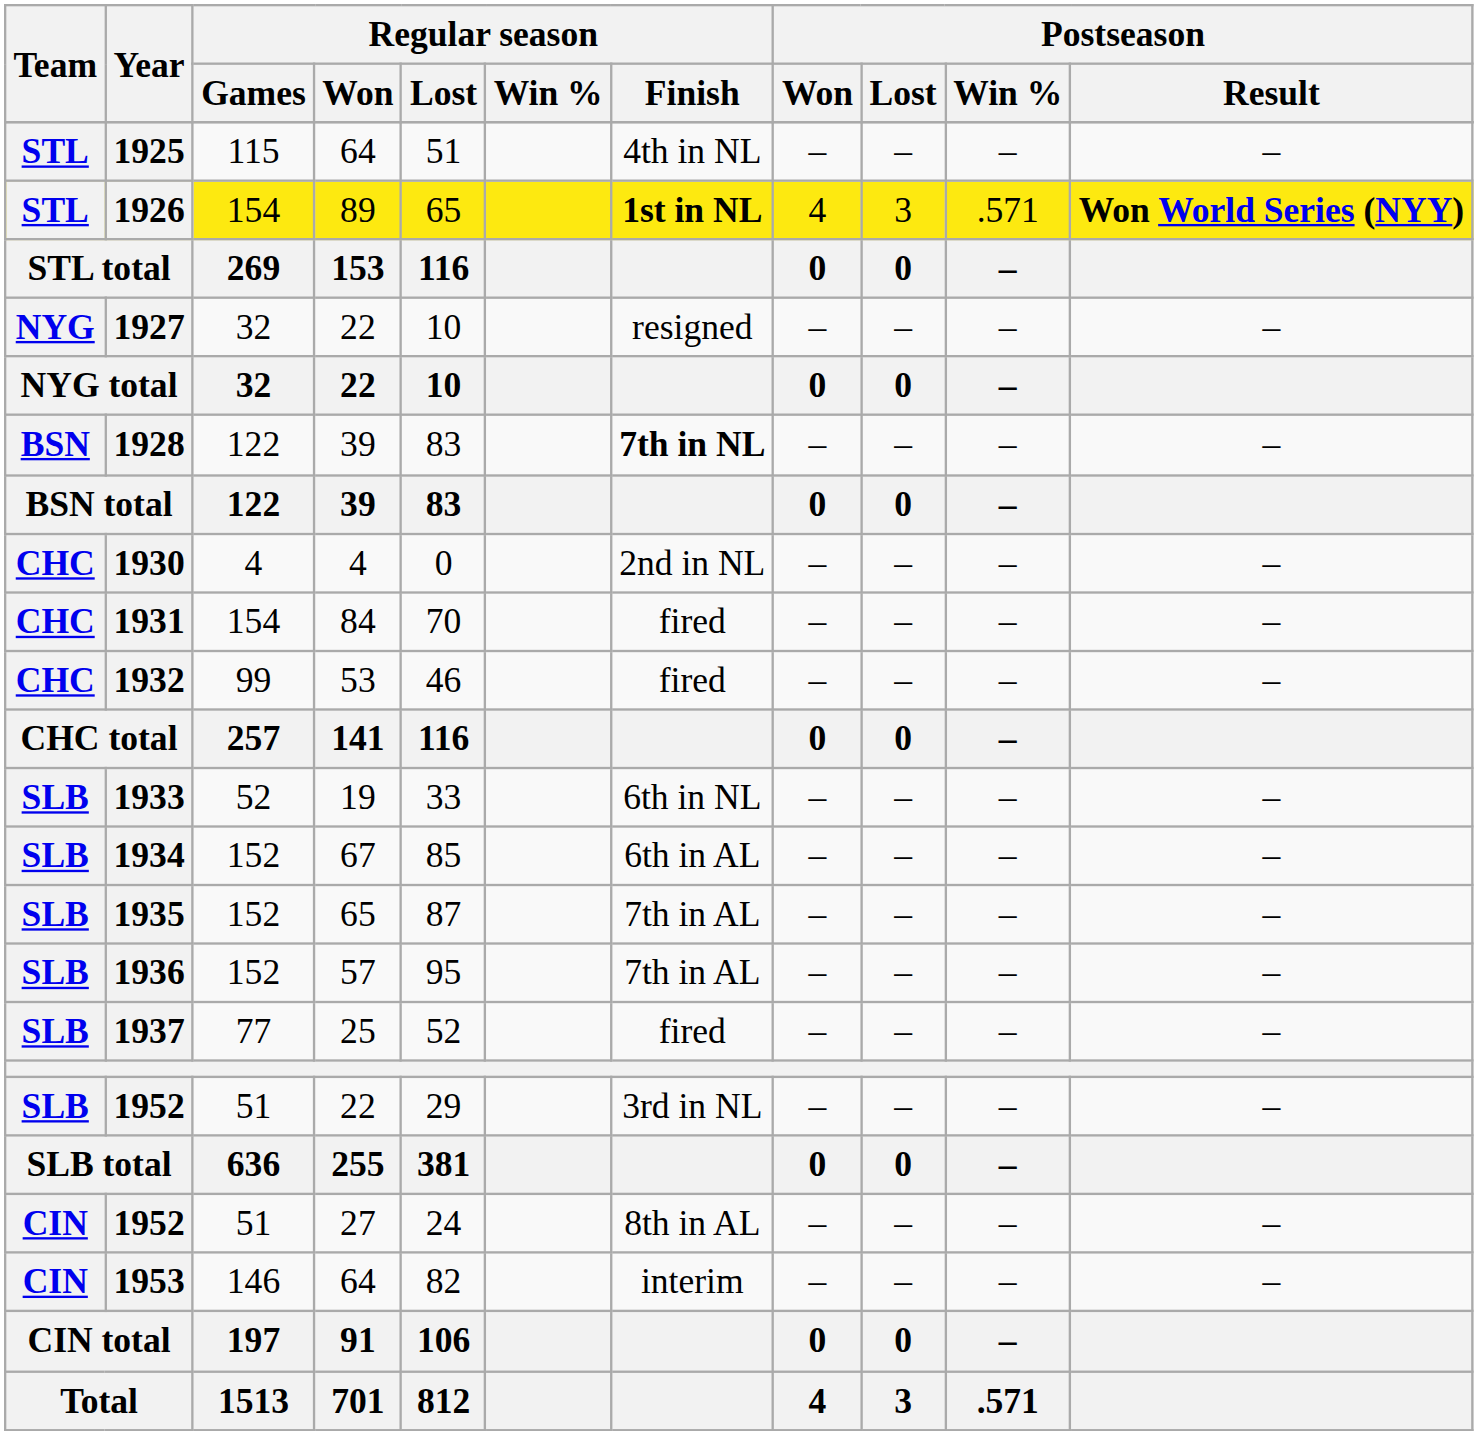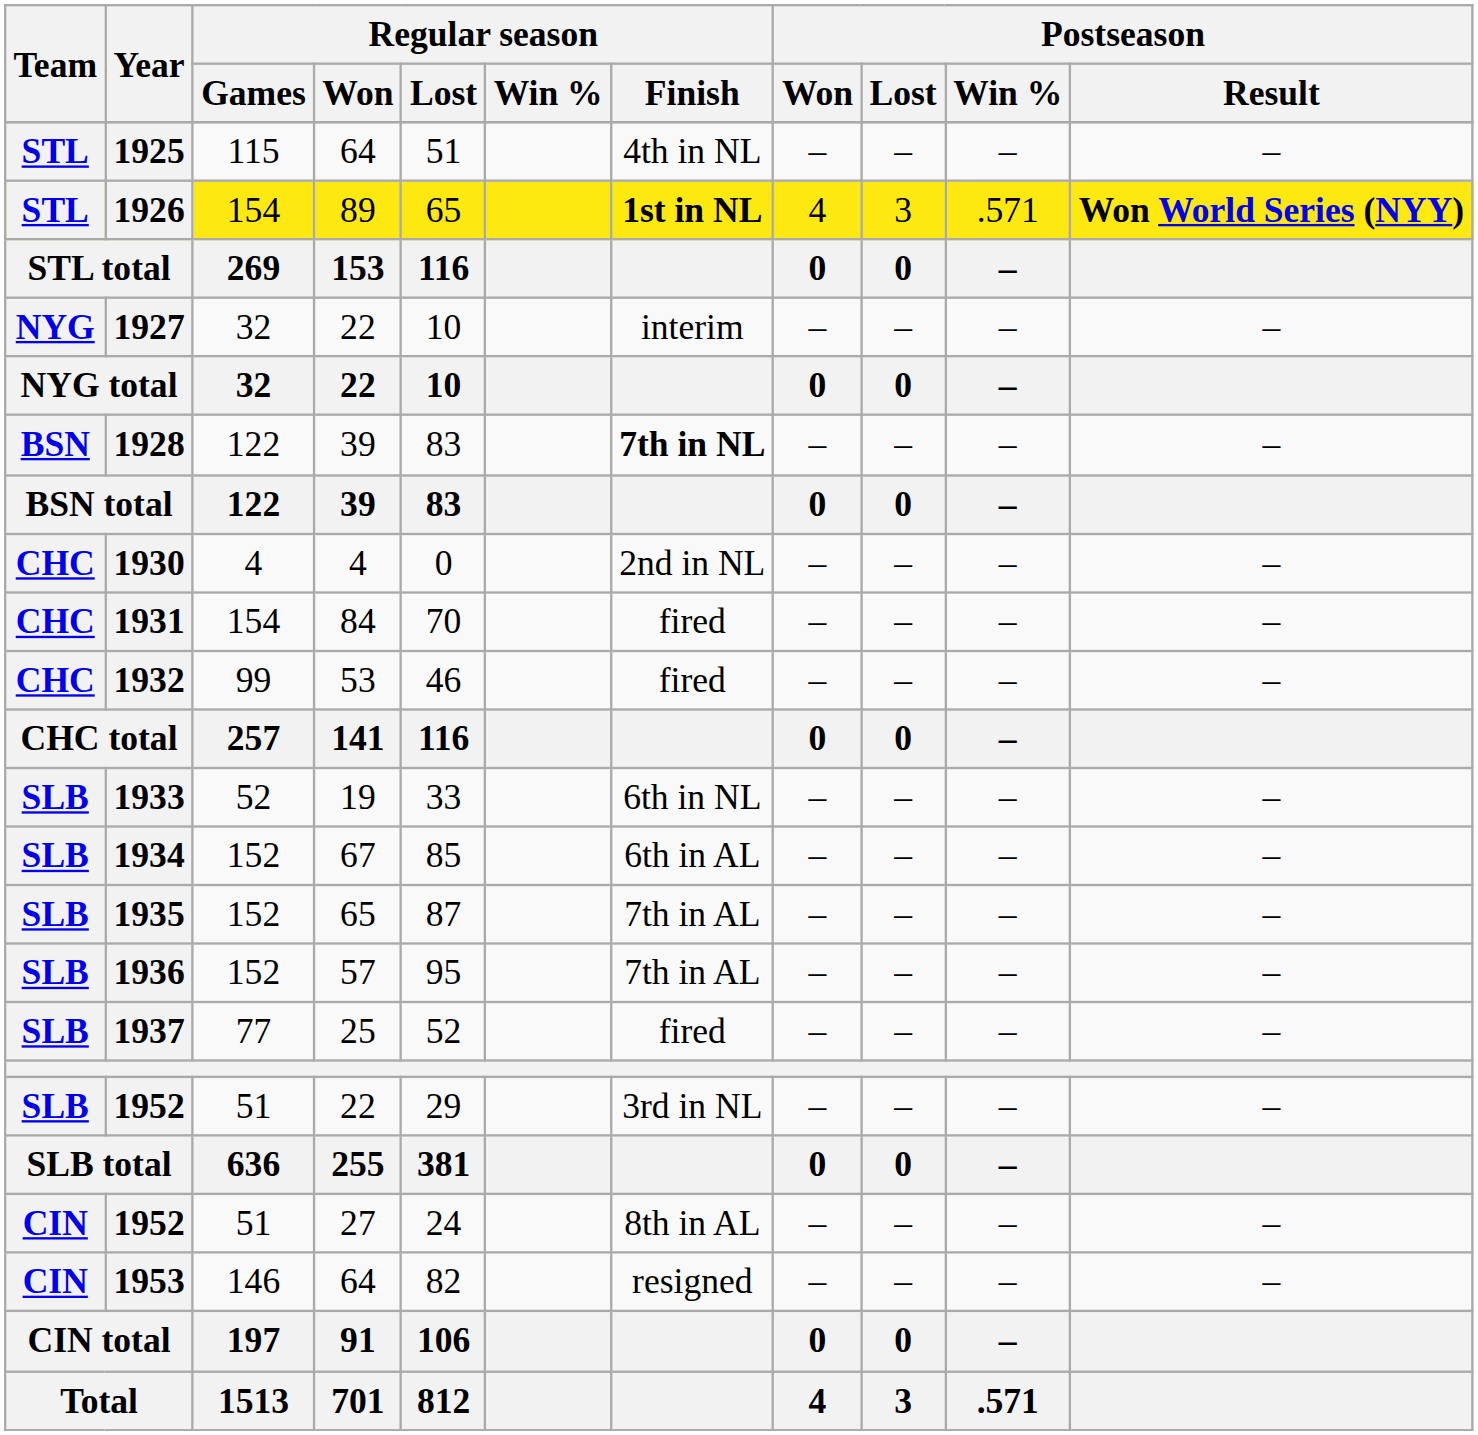(692, 327) resigned -> (692, 327) interim
(692, 1282) interim -> (692, 1282) resigned
